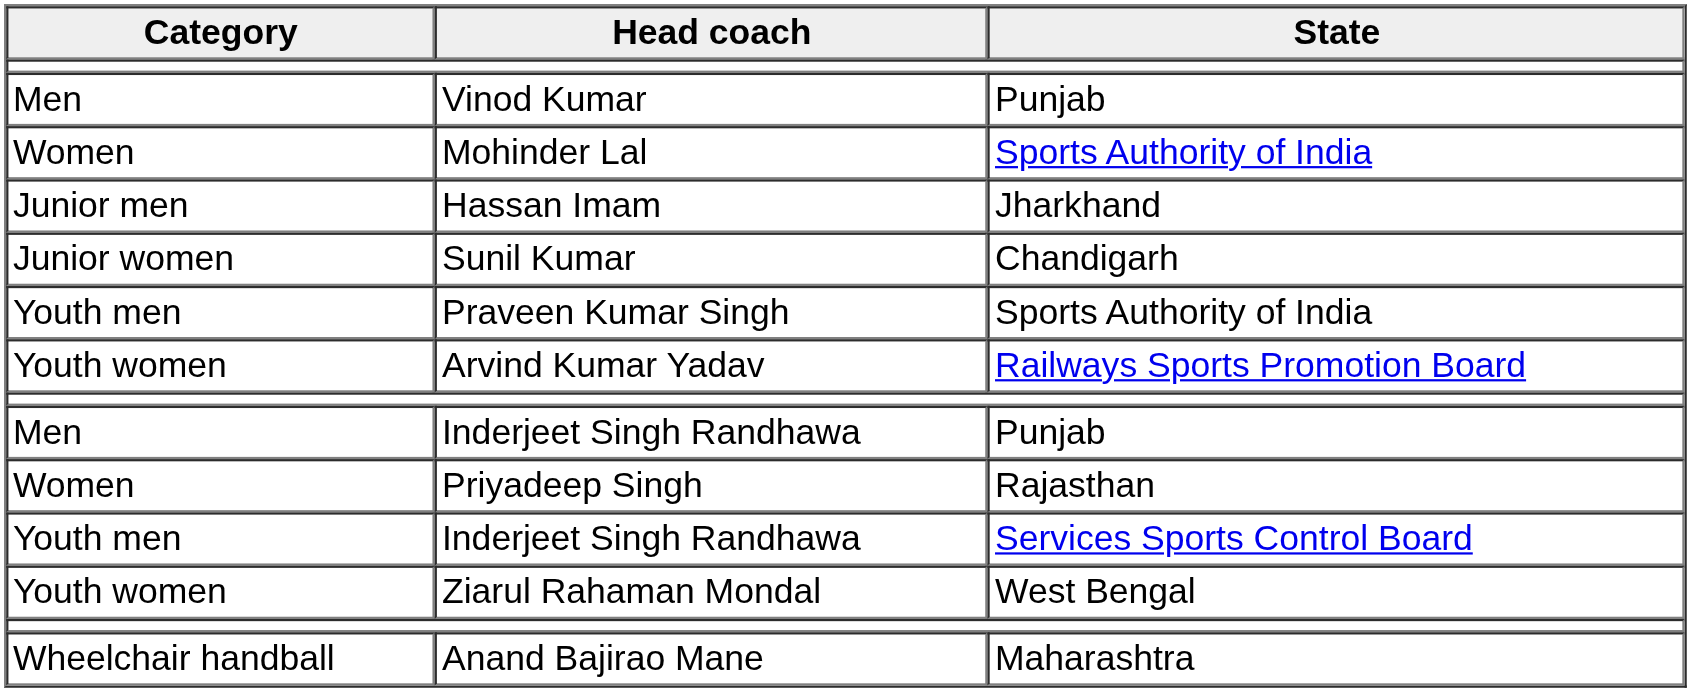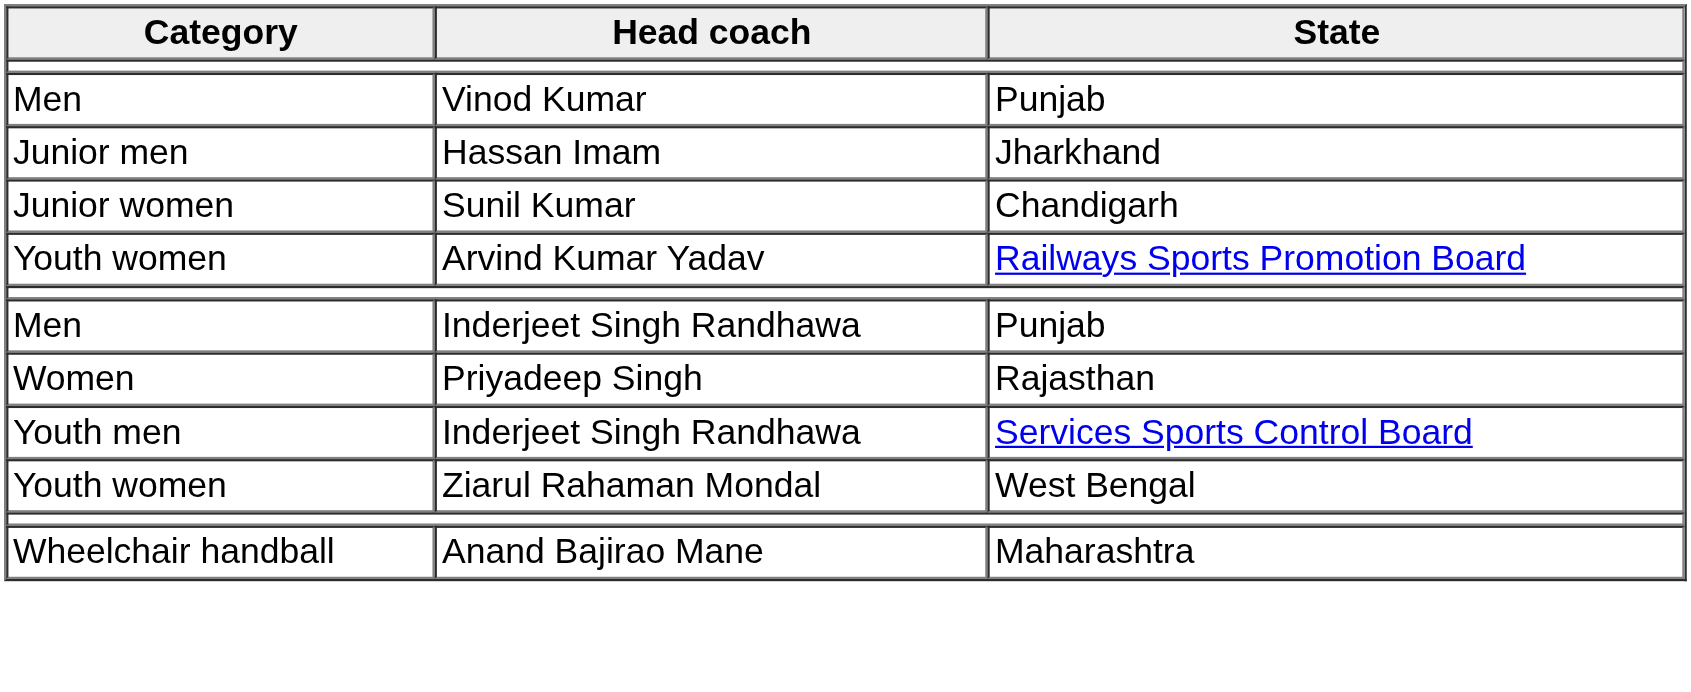- row: (74, 152)
- row: (97, 311)
